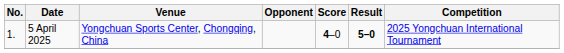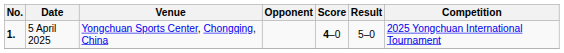(11, 34) normal -> (11, 34) bold
(367, 34) bold -> (367, 34) normal
